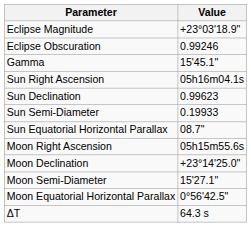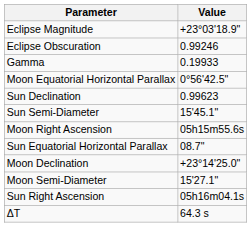(199, 63) 15'45.1" -> (199, 63) 0.19933
rows swapped: (55, 79) <-> (91, 197)
(199, 113) 0.19933 -> (199, 113) 15'45.1"
rows swapped: (87, 130) <-> (59, 146)
